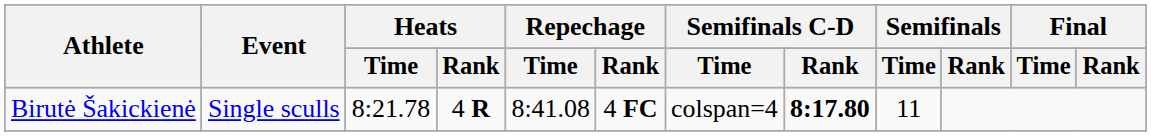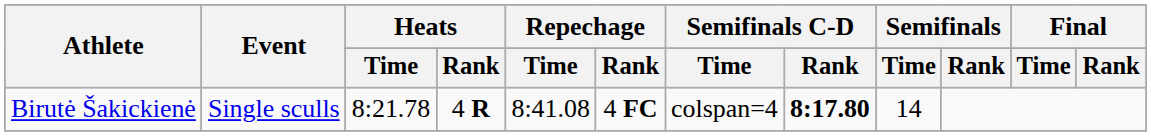(909, 109) 11 -> (909, 109) 14
